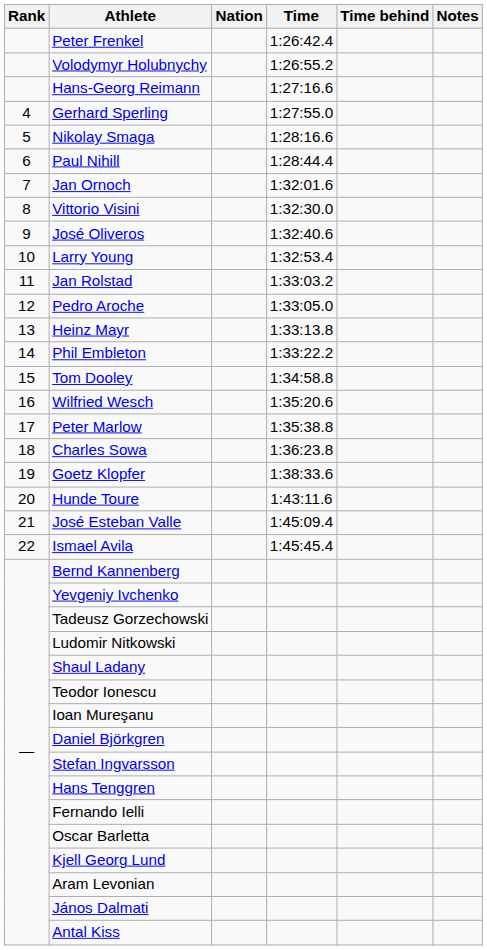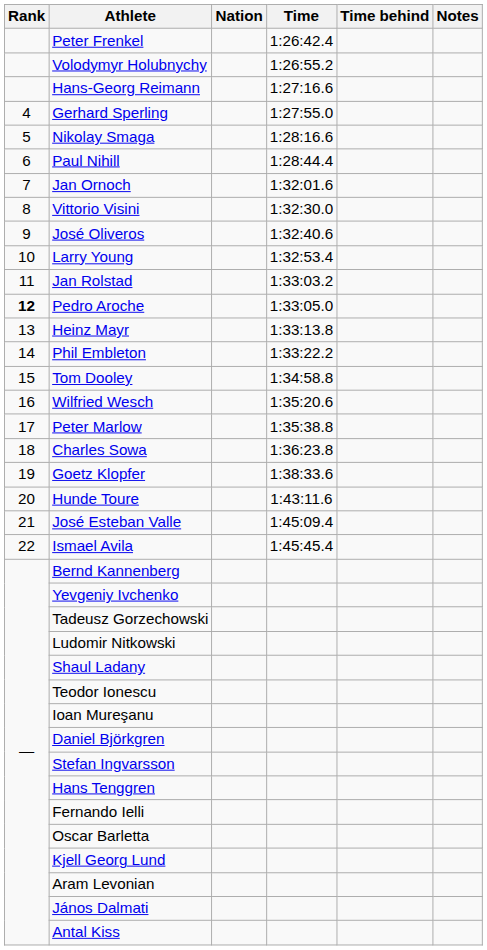(27, 305) normal -> (27, 305) bold
